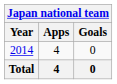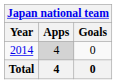(56, 50) no background -> (56, 50) lightgrey background
